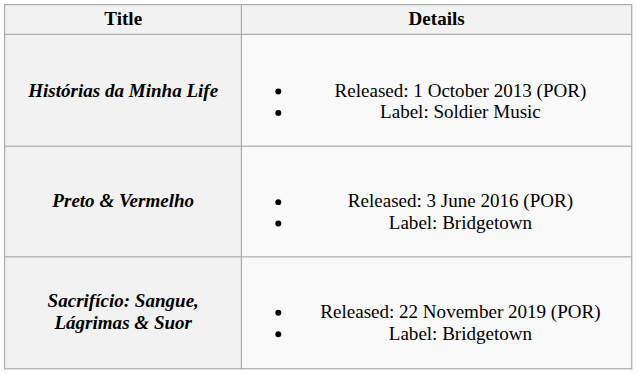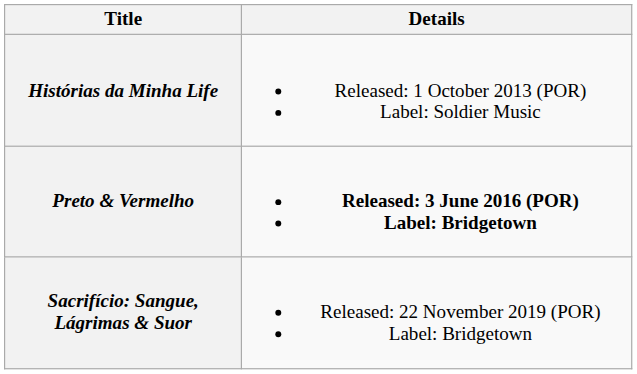(437, 212) normal -> (437, 212) bold
